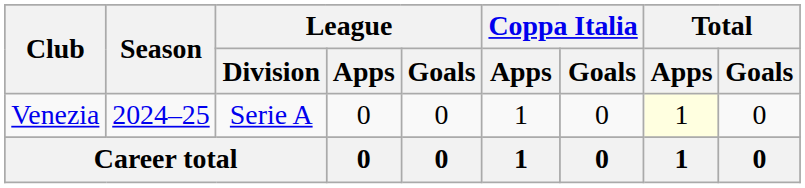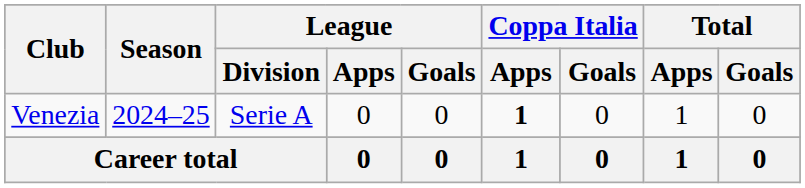(521, 114) normal -> (521, 114) bold
(682, 114) lightyellow background -> (682, 114) no background
